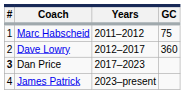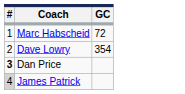- column: (125, 15)
(166, 33) 75 -> (100, 33) 72
(169, 49) 360 -> (103, 49) 354
(9, 81) no background -> (9, 81) lightgrey background
